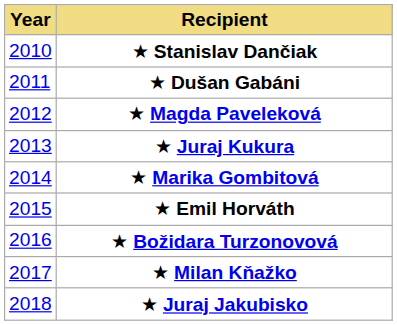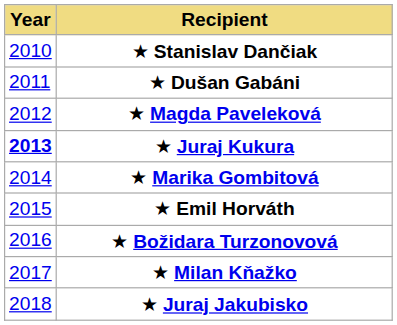(30, 145) normal -> (30, 145) bold
